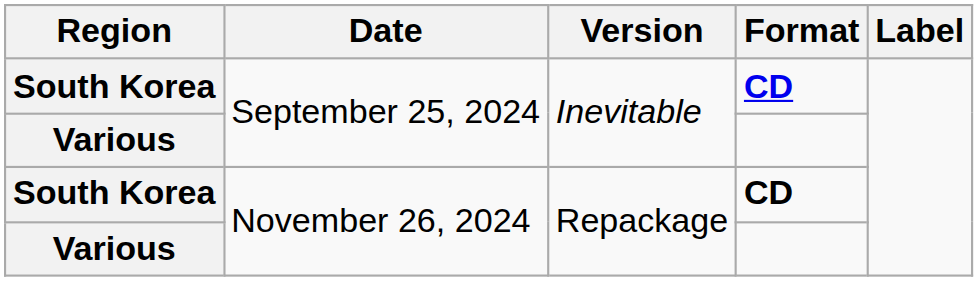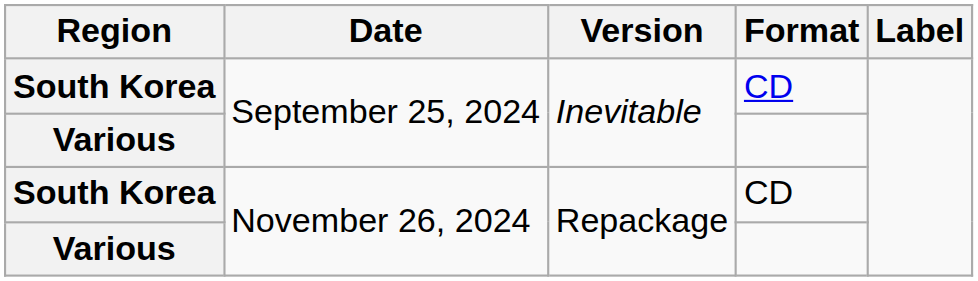(769, 85) bold -> (769, 85) normal
(769, 193) bold -> (769, 193) normal
